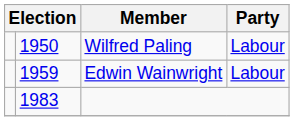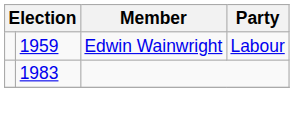- row: (39, 45)
